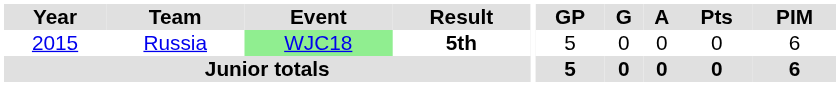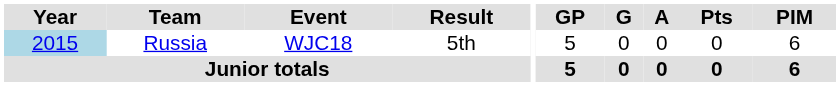(55, 42) no background -> (55, 42) lightblue background
(318, 42) lightgreen background -> (318, 42) no background
(461, 42) bold -> (461, 42) normal
